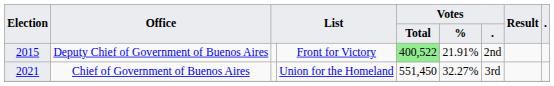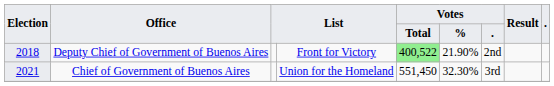(28, 52) 2015 -> (28, 52) 2018
(460, 52) 21.91% -> (460, 52) 21.90%
(460, 72) 32.27% -> (460, 72) 32.30%
